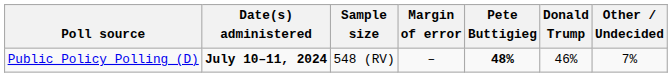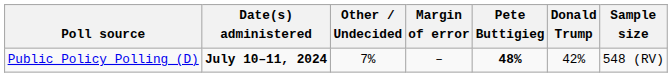columns swapped: (364, 25) <-> (629, 25)
(566, 59) 46% -> (574, 59) 42%
